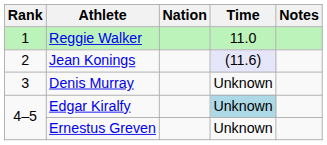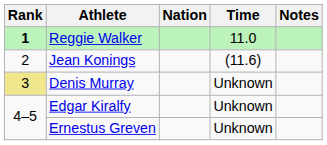(25, 38) normal -> (25, 38) bold
(243, 60) lavender background -> (243, 60) no background
(25, 83) no background -> (25, 83) khaki background
(243, 106) lightblue background -> (243, 106) no background
